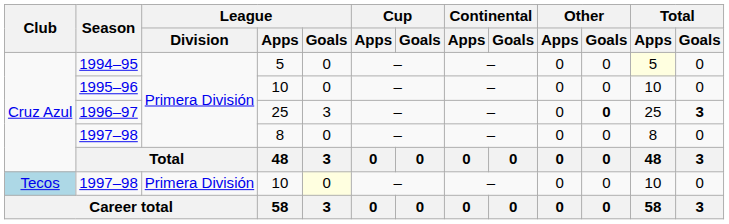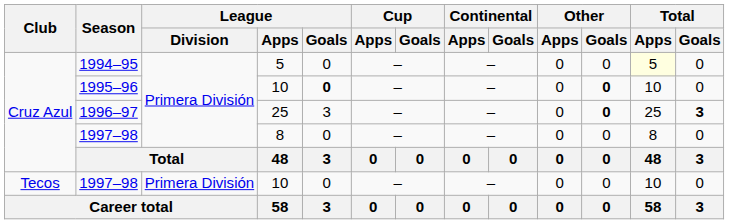(327, 87) normal -> (327, 87) bold
(606, 87) normal -> (606, 87) bold
(40, 183) lightblue background -> (40, 183) no background
(327, 183) lightyellow background -> (327, 183) no background
